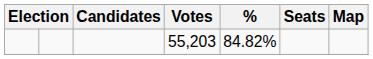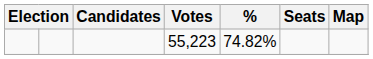(192, 41) 55,203 -> (192, 41) 55,223
(250, 41) 84.82% -> (250, 41) 74.82%
